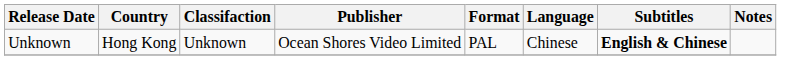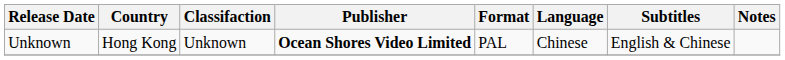(370, 42) normal -> (375, 42) bold
(664, 42) bold -> (671, 42) normal
